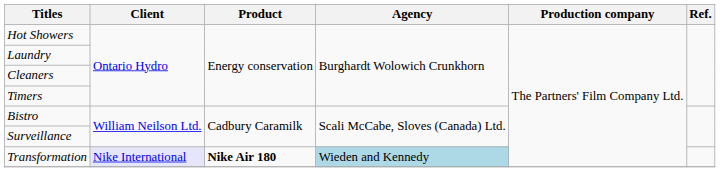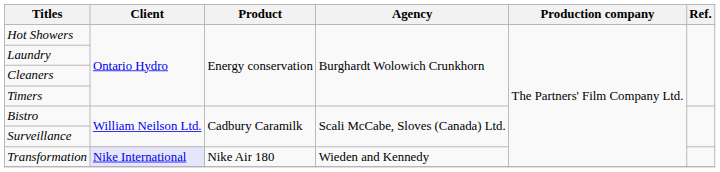(242, 156) bold -> (241, 156) normal
(374, 156) lightblue background -> (374, 156) no background
